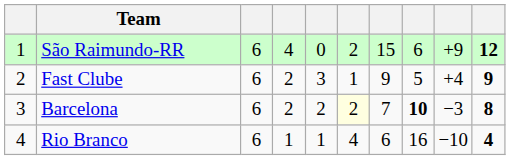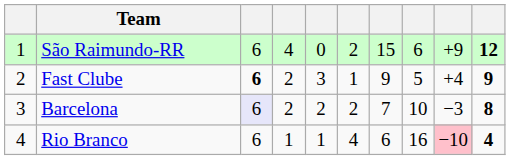(256, 79) normal -> (256, 79) bold
(256, 109) no background -> (256, 109) lavender background
(353, 109) lightyellow background -> (353, 109) no background
(418, 109) bold -> (418, 109) normal
(453, 139) no background -> (453, 139) pink background
